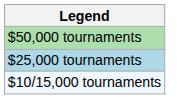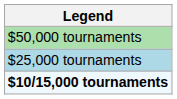(85, 82) normal -> (88, 82) bold
